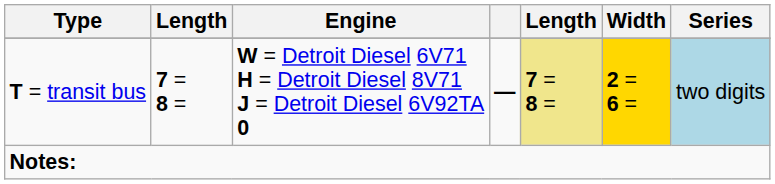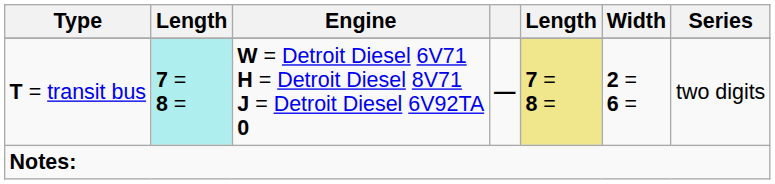(171, 91) no background -> (171, 91) paleturquoise background
(622, 91) gold background -> (622, 91) no background
(721, 91) lightblue background -> (721, 91) no background
